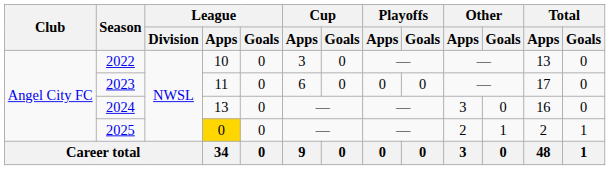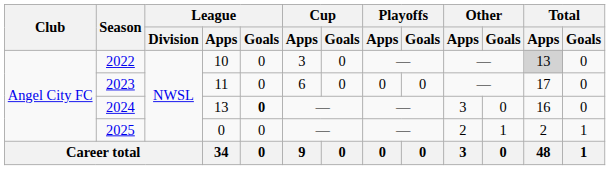(543, 61) no background -> (543, 61) lightgrey background
(262, 107) normal -> (262, 107) bold
(221, 130) gold background -> (221, 130) no background
